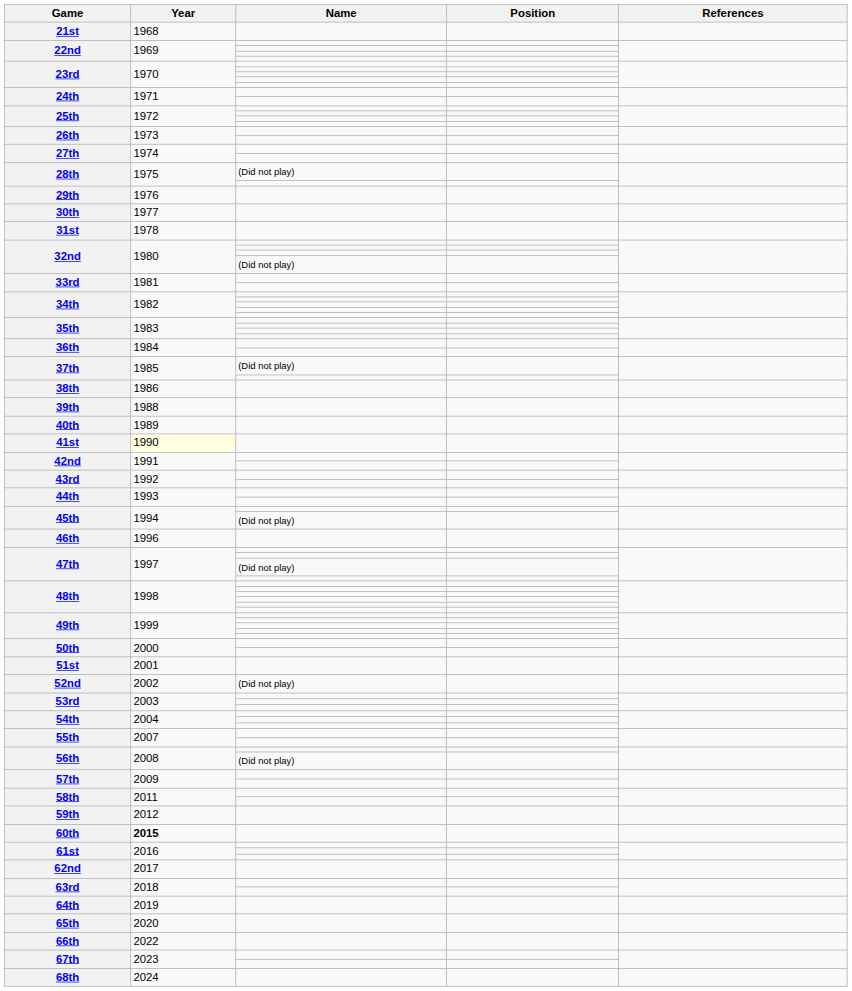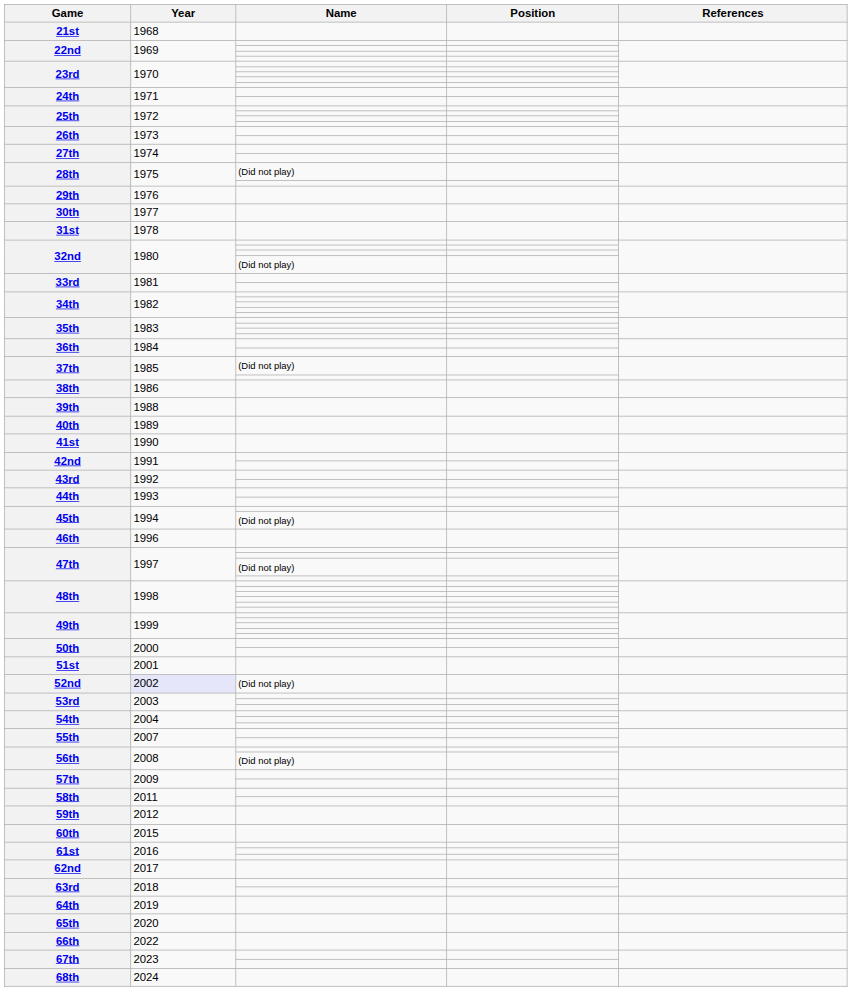(146, 443) lightyellow background -> (146, 443) no background
(146, 683) no background -> (146, 683) lavender background
(146, 833) bold -> (146, 833) normal
